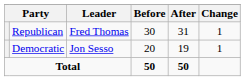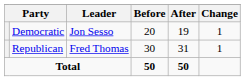rows swapped: (38, 31) <-> (38, 48)
